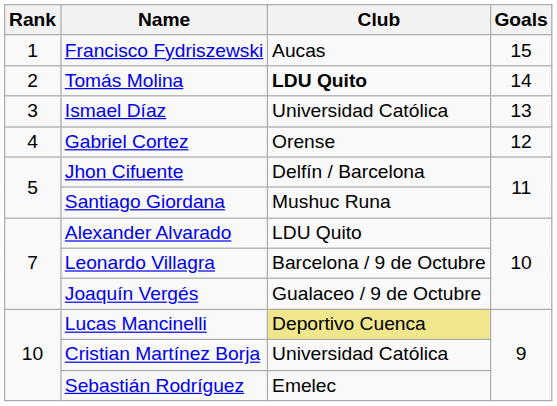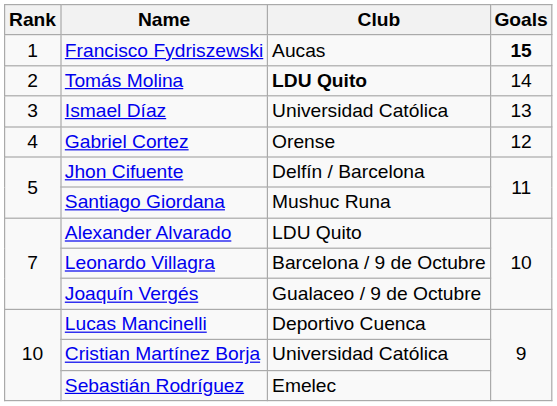(521, 50) normal -> (521, 50) bold
(349, 324) khaki background -> (349, 324) no background
